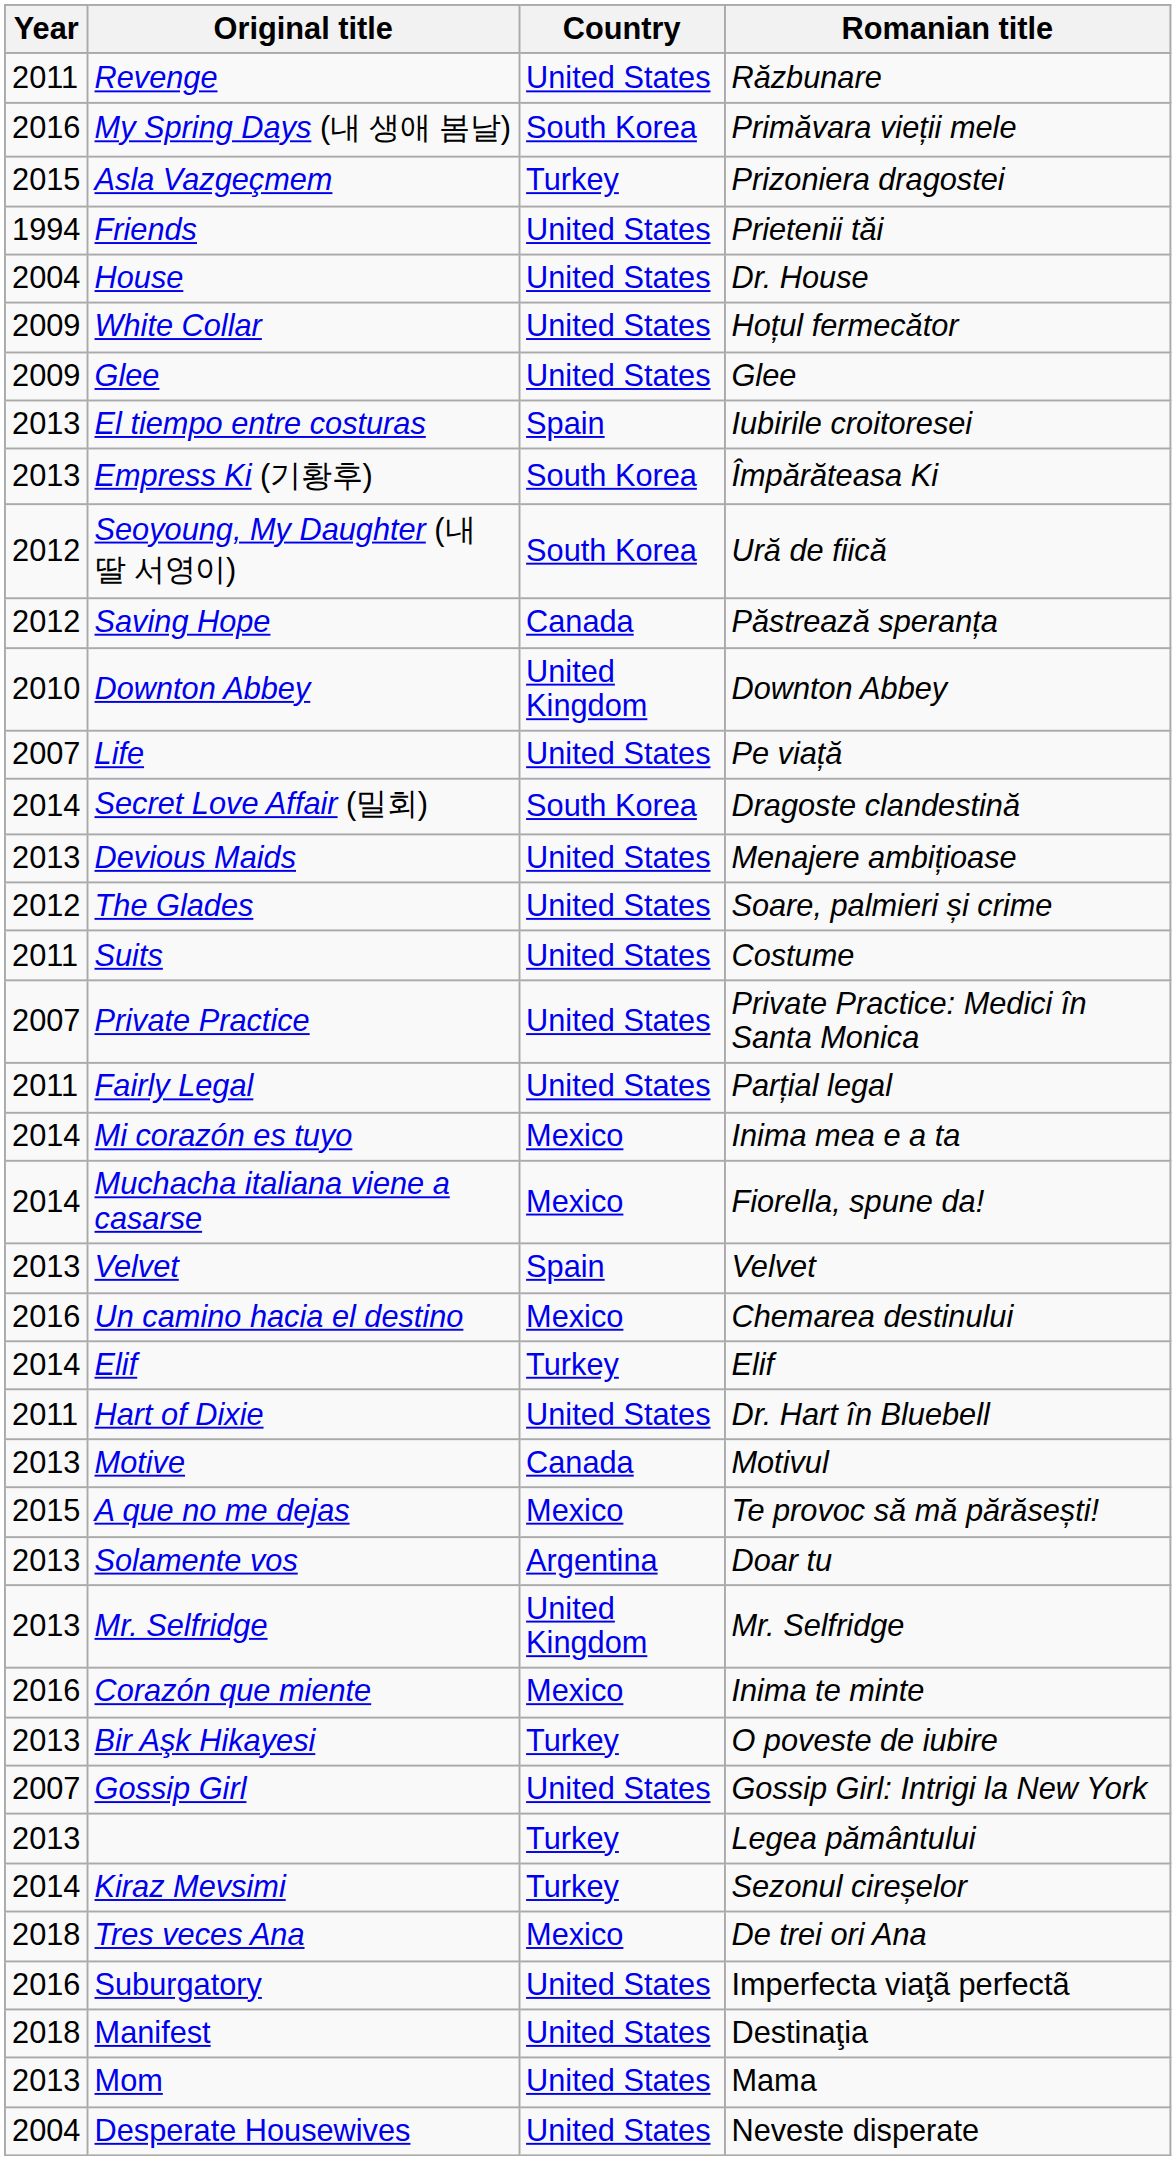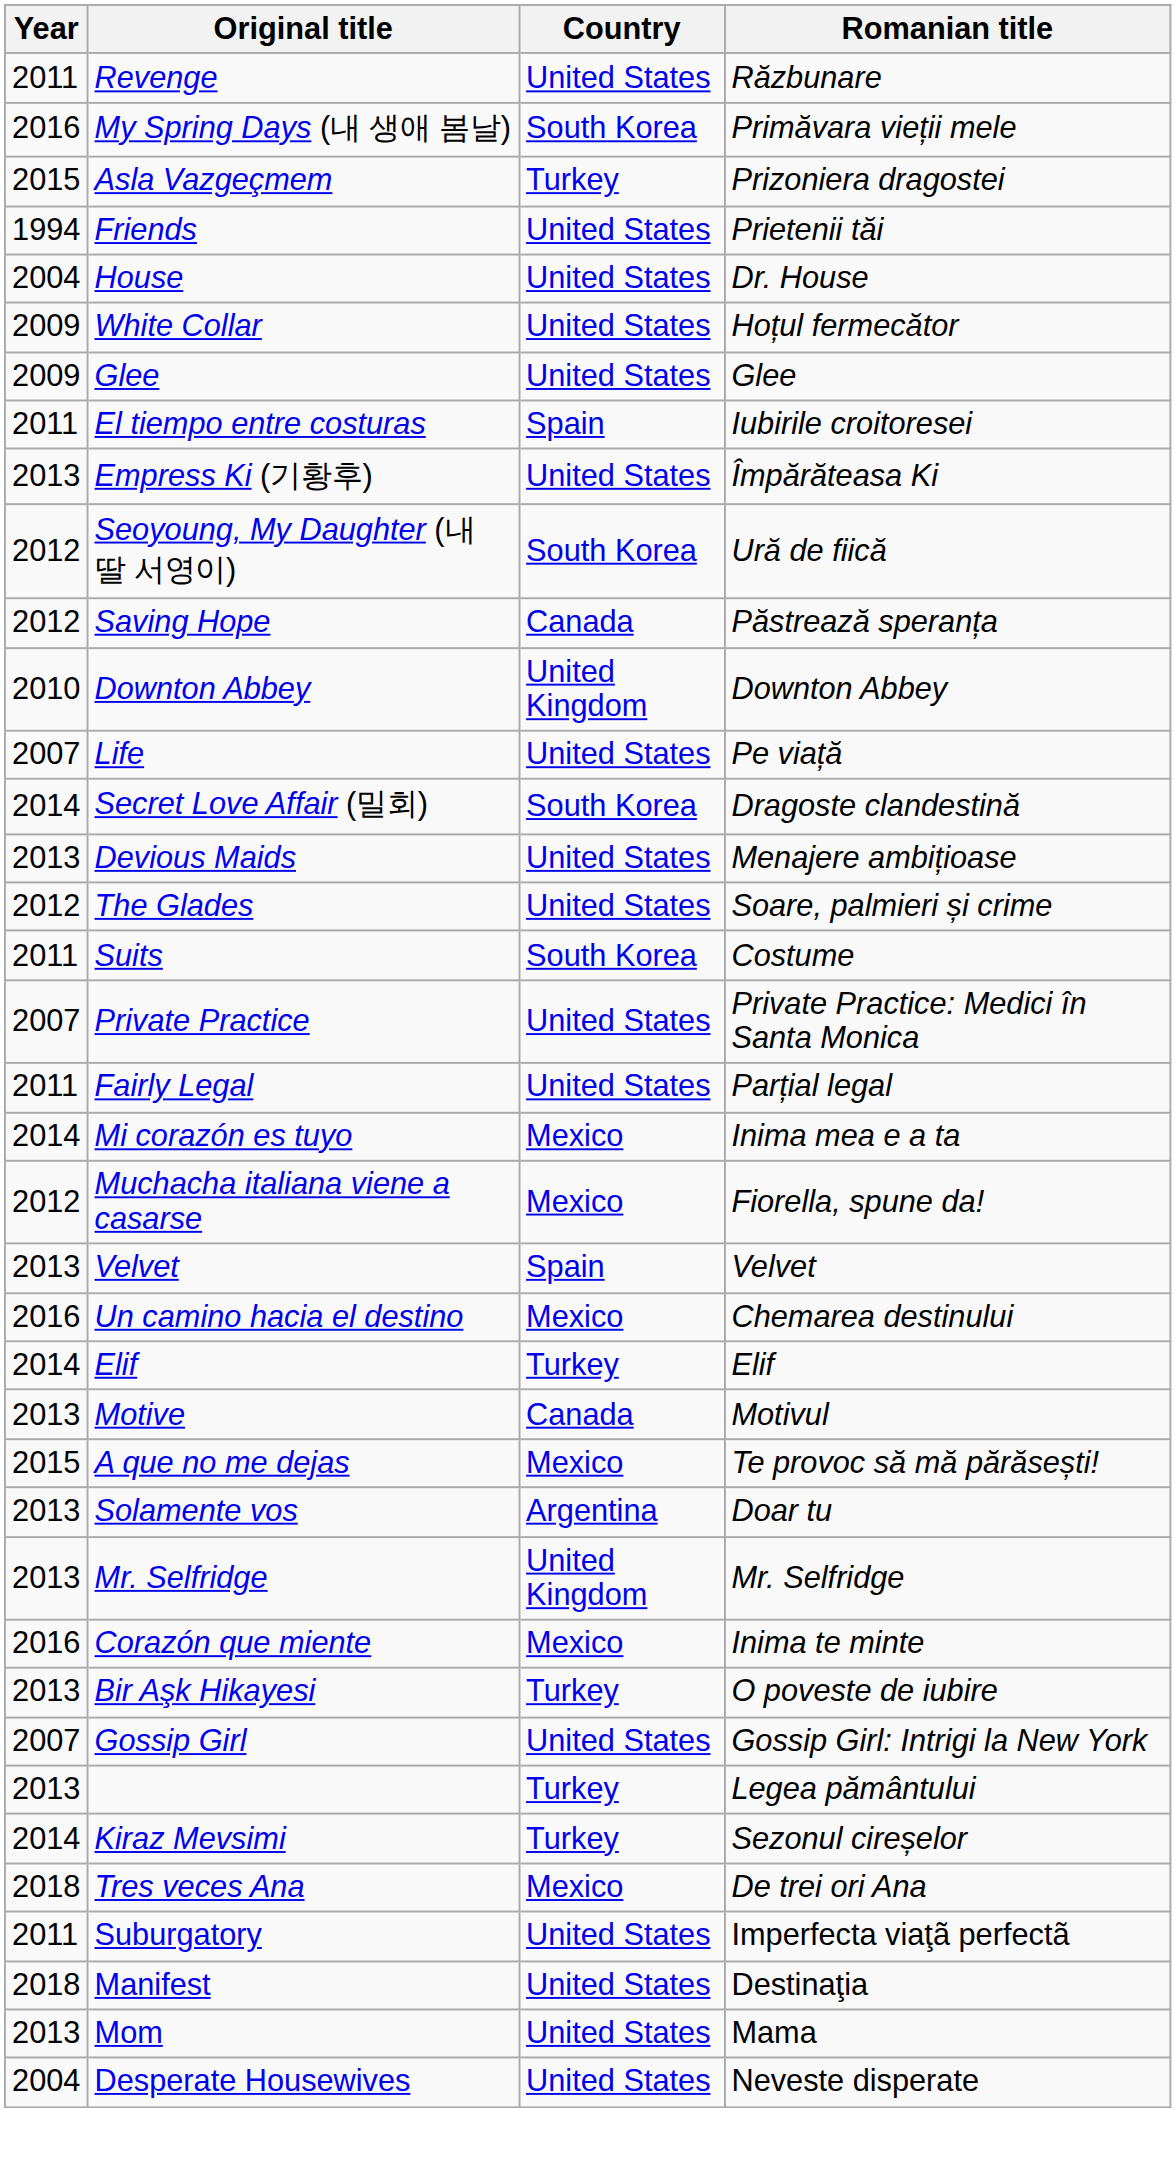(46, 424) 2013 -> (45, 424) 2011
(611, 475) South Korea -> (618, 475) United States
(618, 955) United States -> (611, 955) South Korea
(46, 1201) 2014 -> (46, 1201) 2012
- row: (179, 1413)
(46, 1984) 2016 -> (45, 1935) 2011
